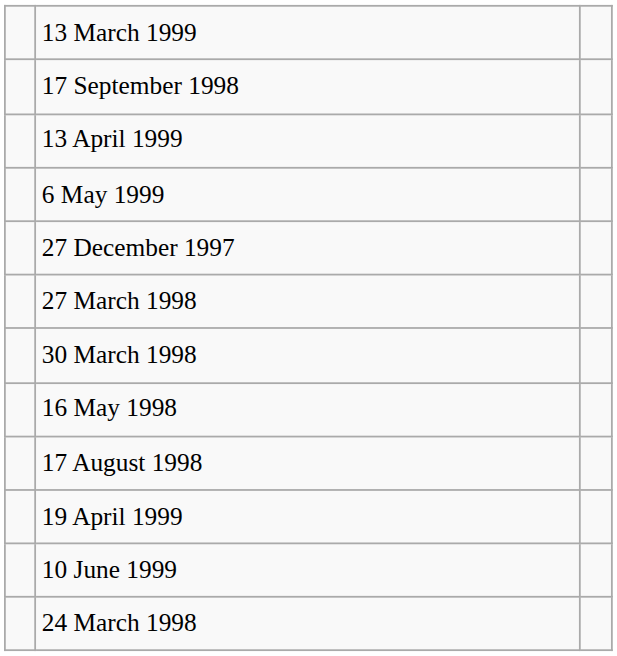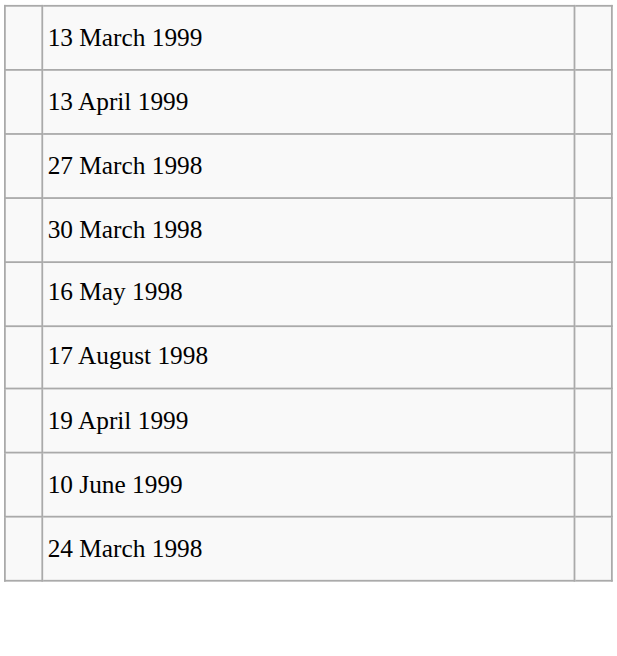- row: (140, 85)
- row: (103, 193)
- row: (138, 247)
